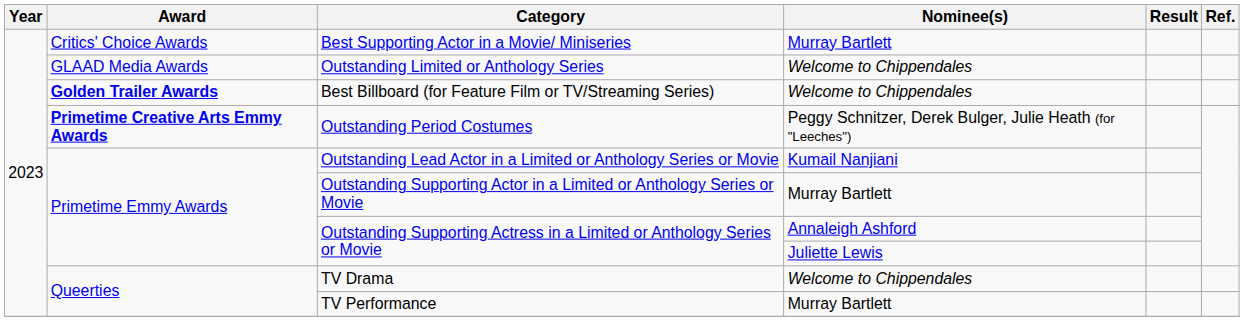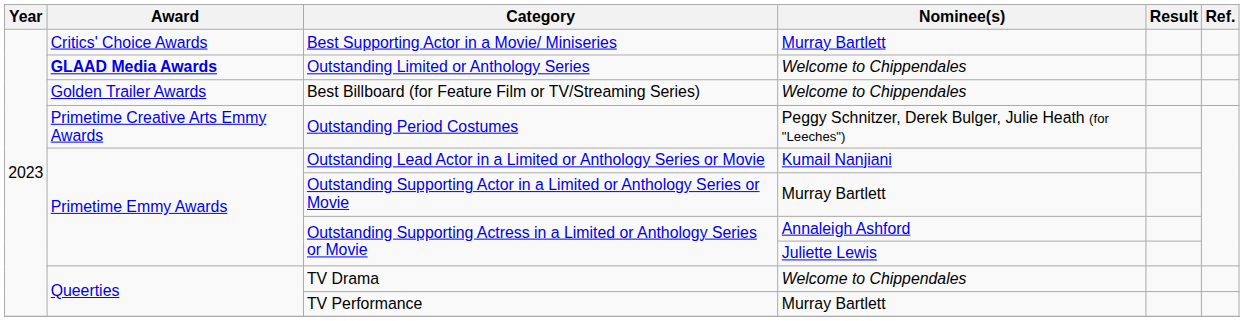(129, 67) normal -> (134, 67) bold
(134, 92) bold -> (128, 92) normal
(166, 126) bold -> (159, 126) normal
